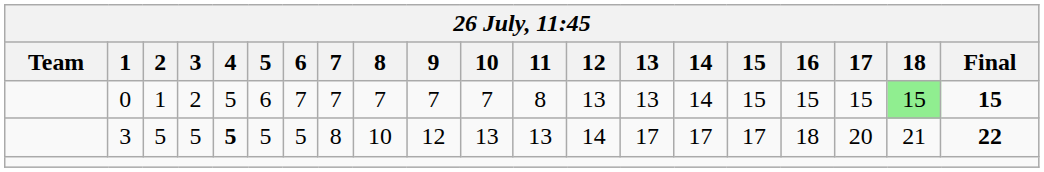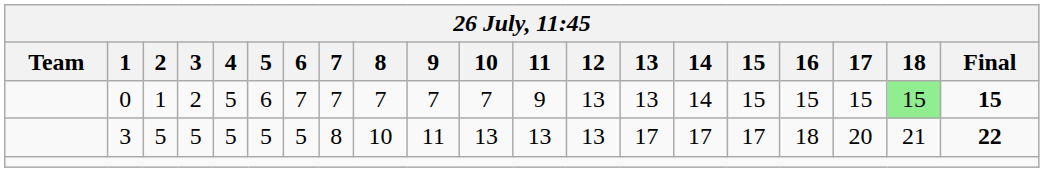(540, 99) 8 -> (540, 99) 9
(230, 136) bold -> (231, 136) normal
(433, 136) 12 -> (433, 136) 11
(594, 136) 14 -> (593, 136) 13
